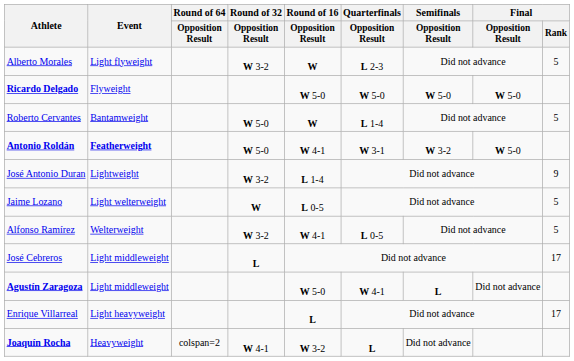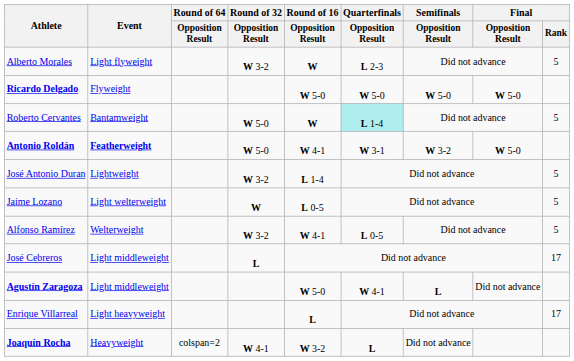(372, 123) no background -> (372, 123) paleturquoise background
(556, 174) 9 -> (556, 174) 5
